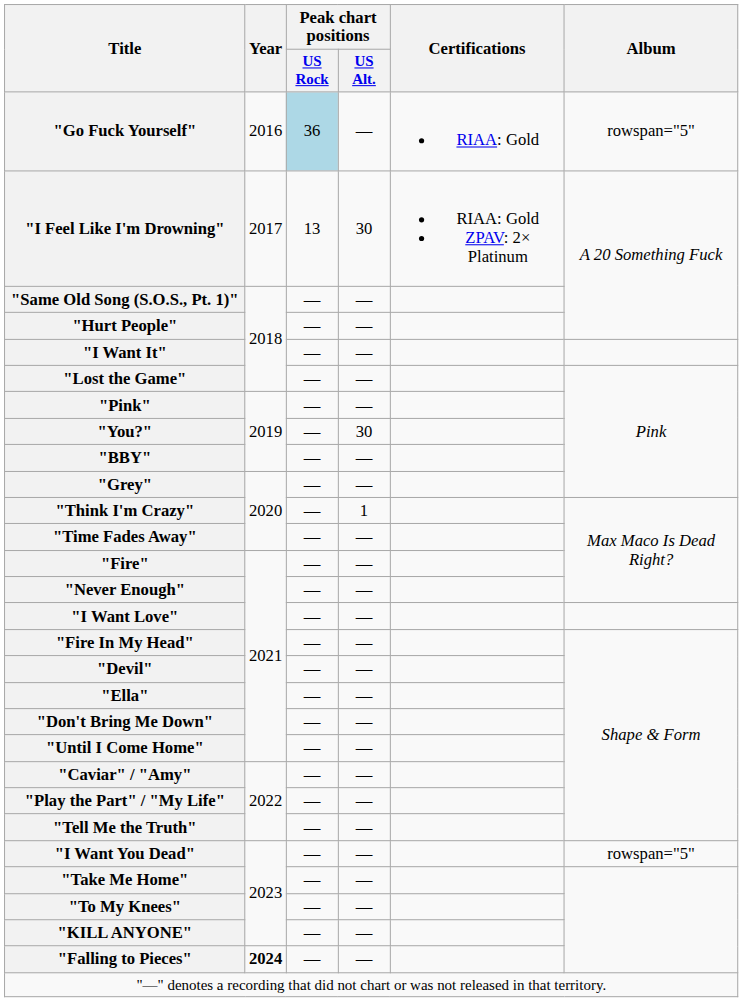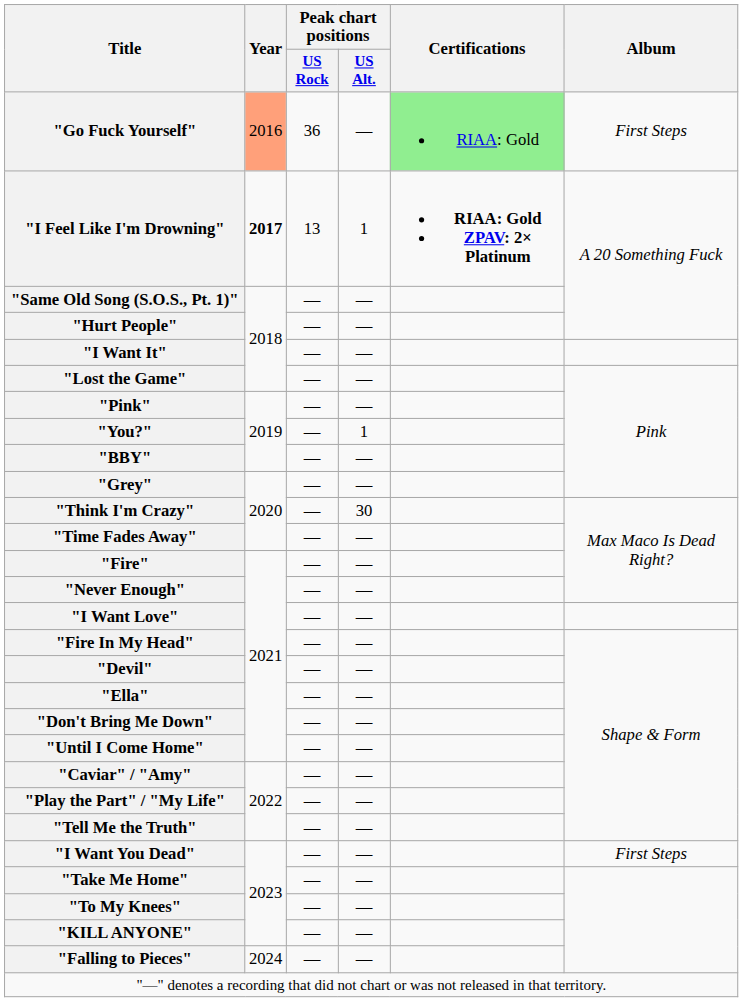(266, 131) no background -> (266, 131) lightsalmon background
(312, 131) lightblue background -> (312, 131) no background
(477, 141) no background -> (477, 141) lightgreen background
(651, 131) rowspan="5" -> (651, 131) First Steps
(266, 228) normal -> (266, 228) bold
(364, 228) 30 -> (364, 228) 1
(477, 238) normal -> (477, 238) bold
(364, 431) 30 -> (364, 431) 1
(364, 510) 1 -> (364, 510) 30
(651, 853) rowspan="5" -> (651, 853) First Steps
(266, 959) bold -> (266, 959) normal
